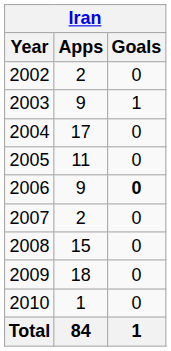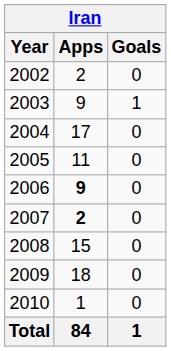(81, 189) normal -> (81, 189) bold
(136, 189) bold -> (136, 189) normal
(81, 217) normal -> (81, 217) bold
